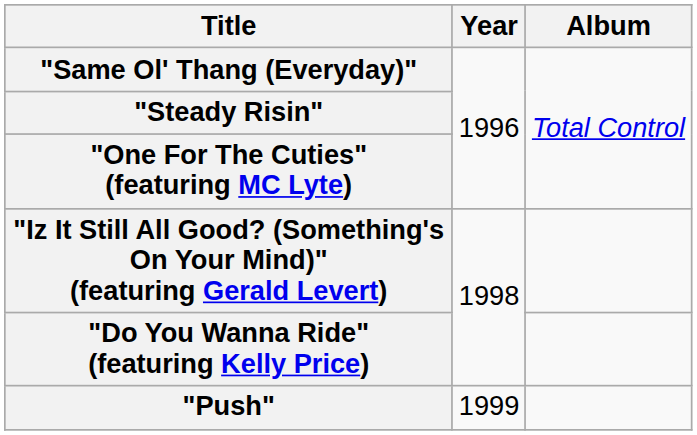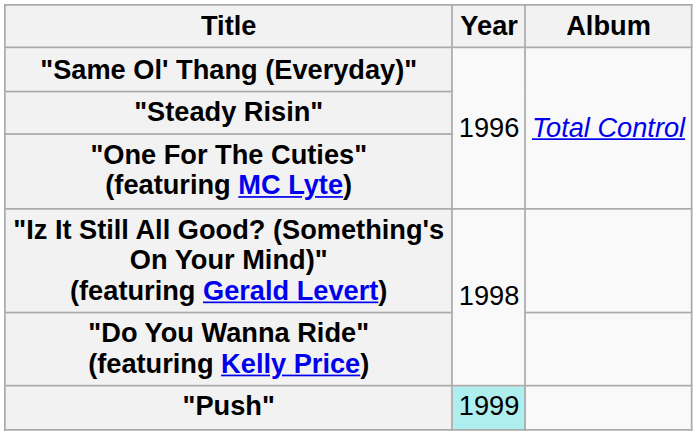(489, 407) no background -> (489, 407) paleturquoise background
